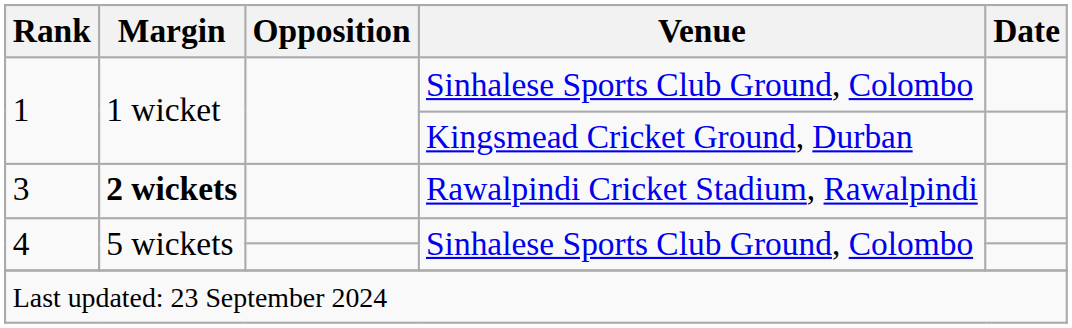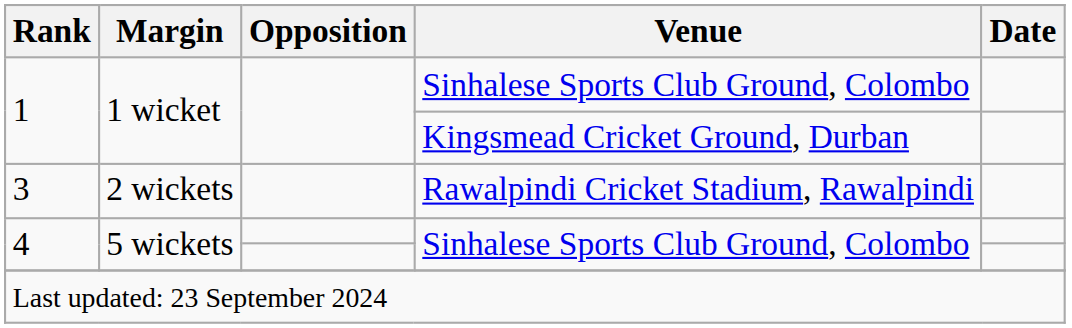(172, 190) bold -> (170, 190) normal
